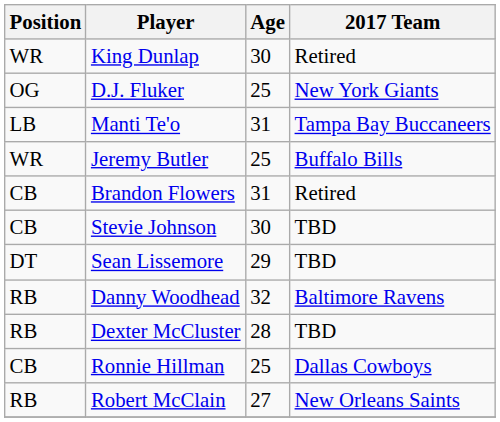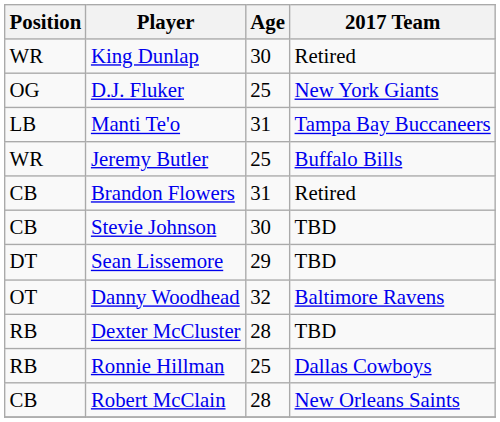(23, 296) RB -> (23, 296) OT
(23, 365) CB -> (23, 365) RB
(23, 399) RB -> (23, 399) CB
(261, 399) 27 -> (261, 399) 28
